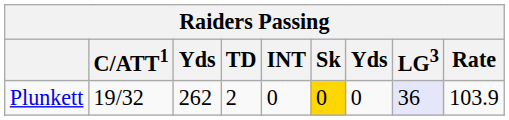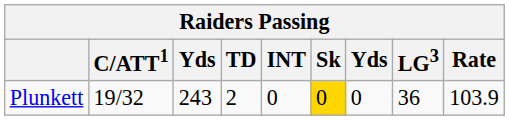(195, 98) 262 -> (195, 98) 243
(409, 98) lavender background -> (409, 98) no background
